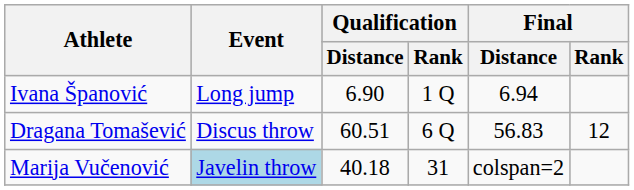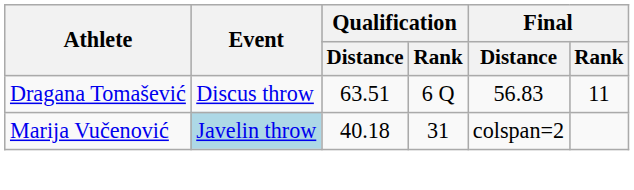- row: (79, 94)
(365, 130) 60.51 -> (365, 94) 63.51
(599, 130) 12 -> (599, 94) 11
